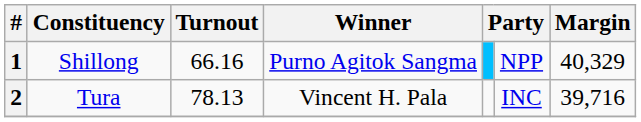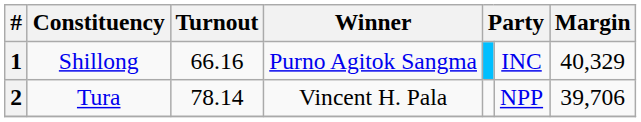(521, 60) NPP -> (522, 60) INC
(217, 97) 78.13 -> (217, 97) 78.14
(522, 97) INC -> (521, 97) NPP
(593, 97) 39,716 -> (593, 97) 39,706
